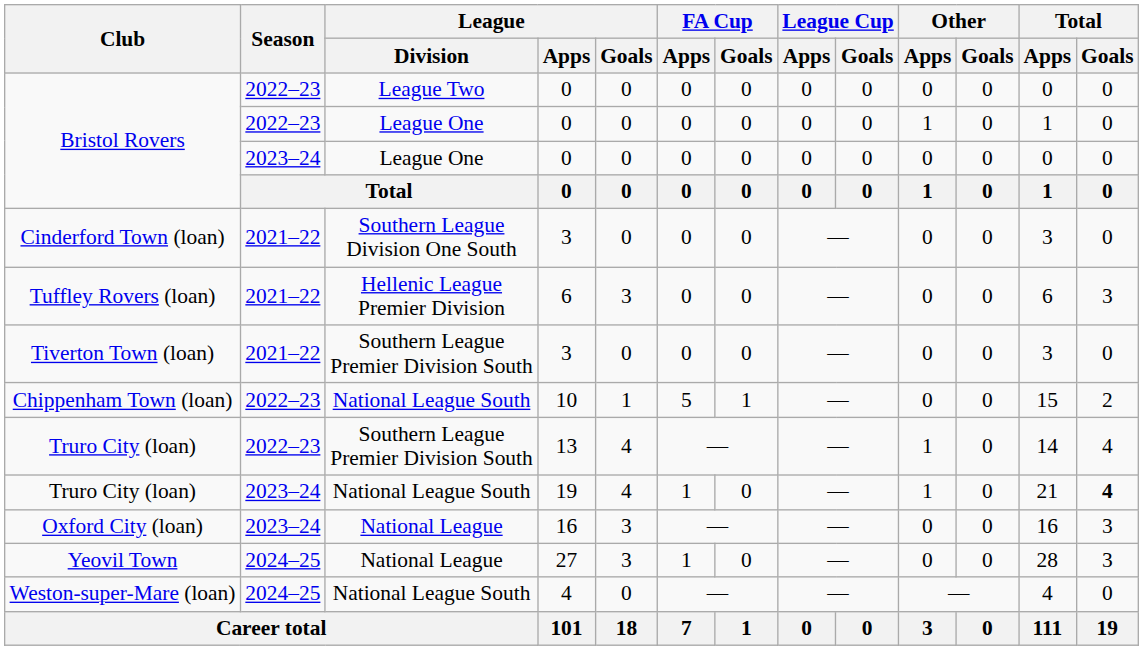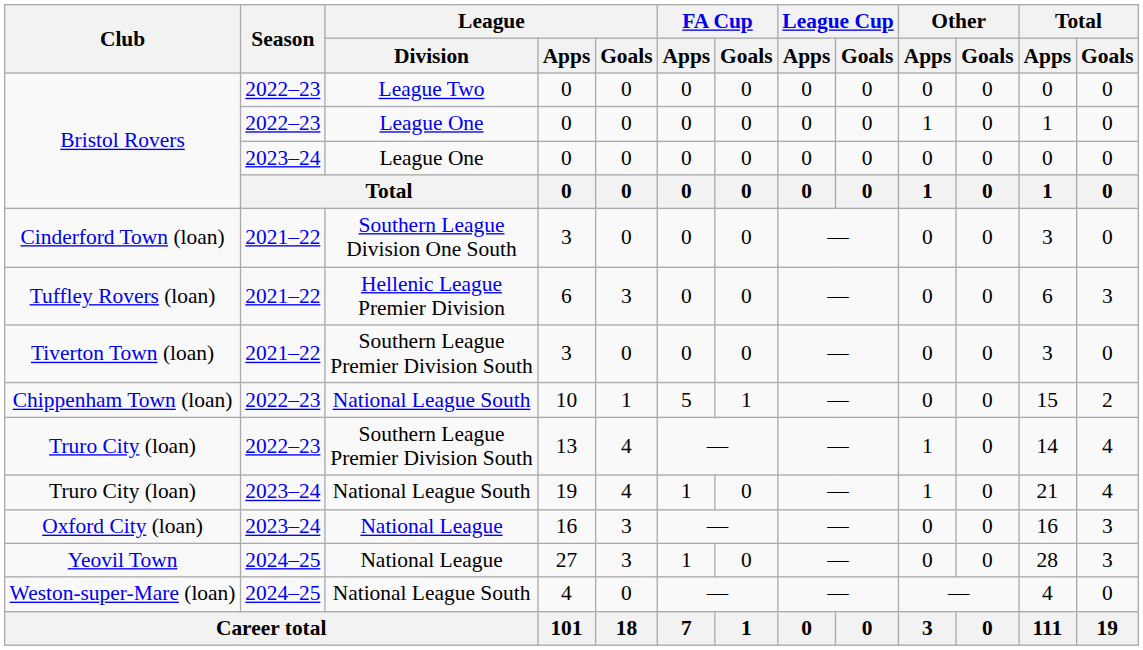(1107, 492) bold -> (1107, 492) normal
